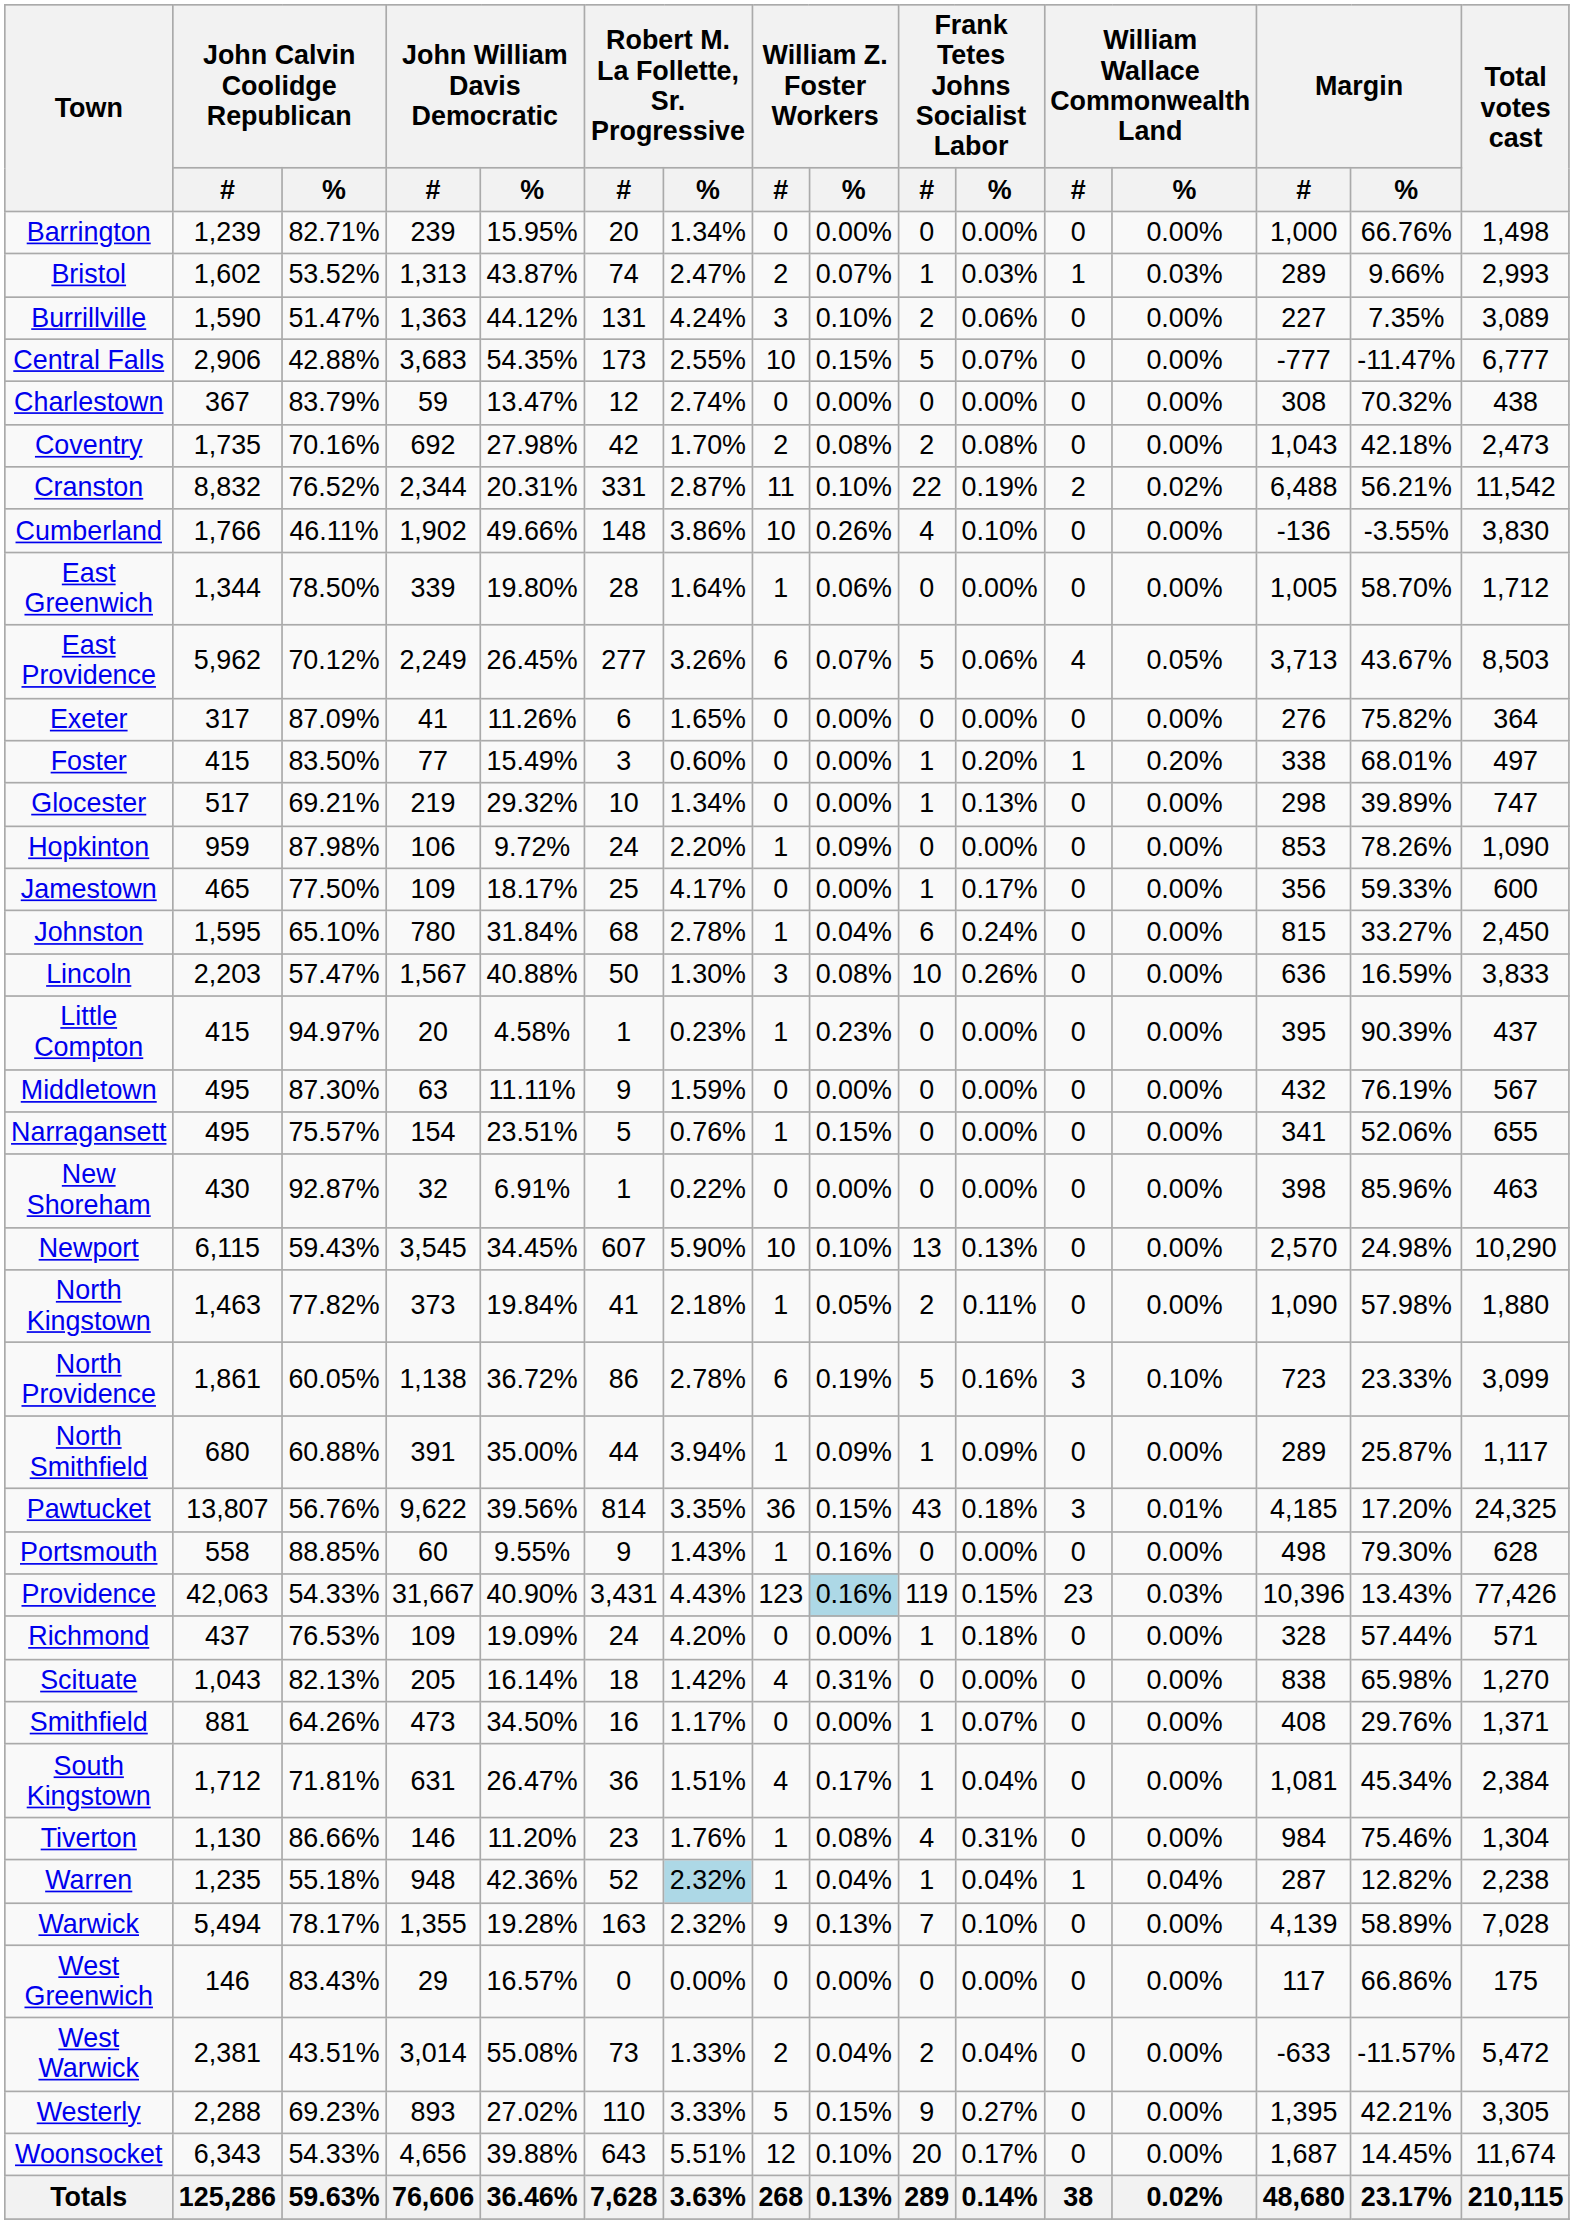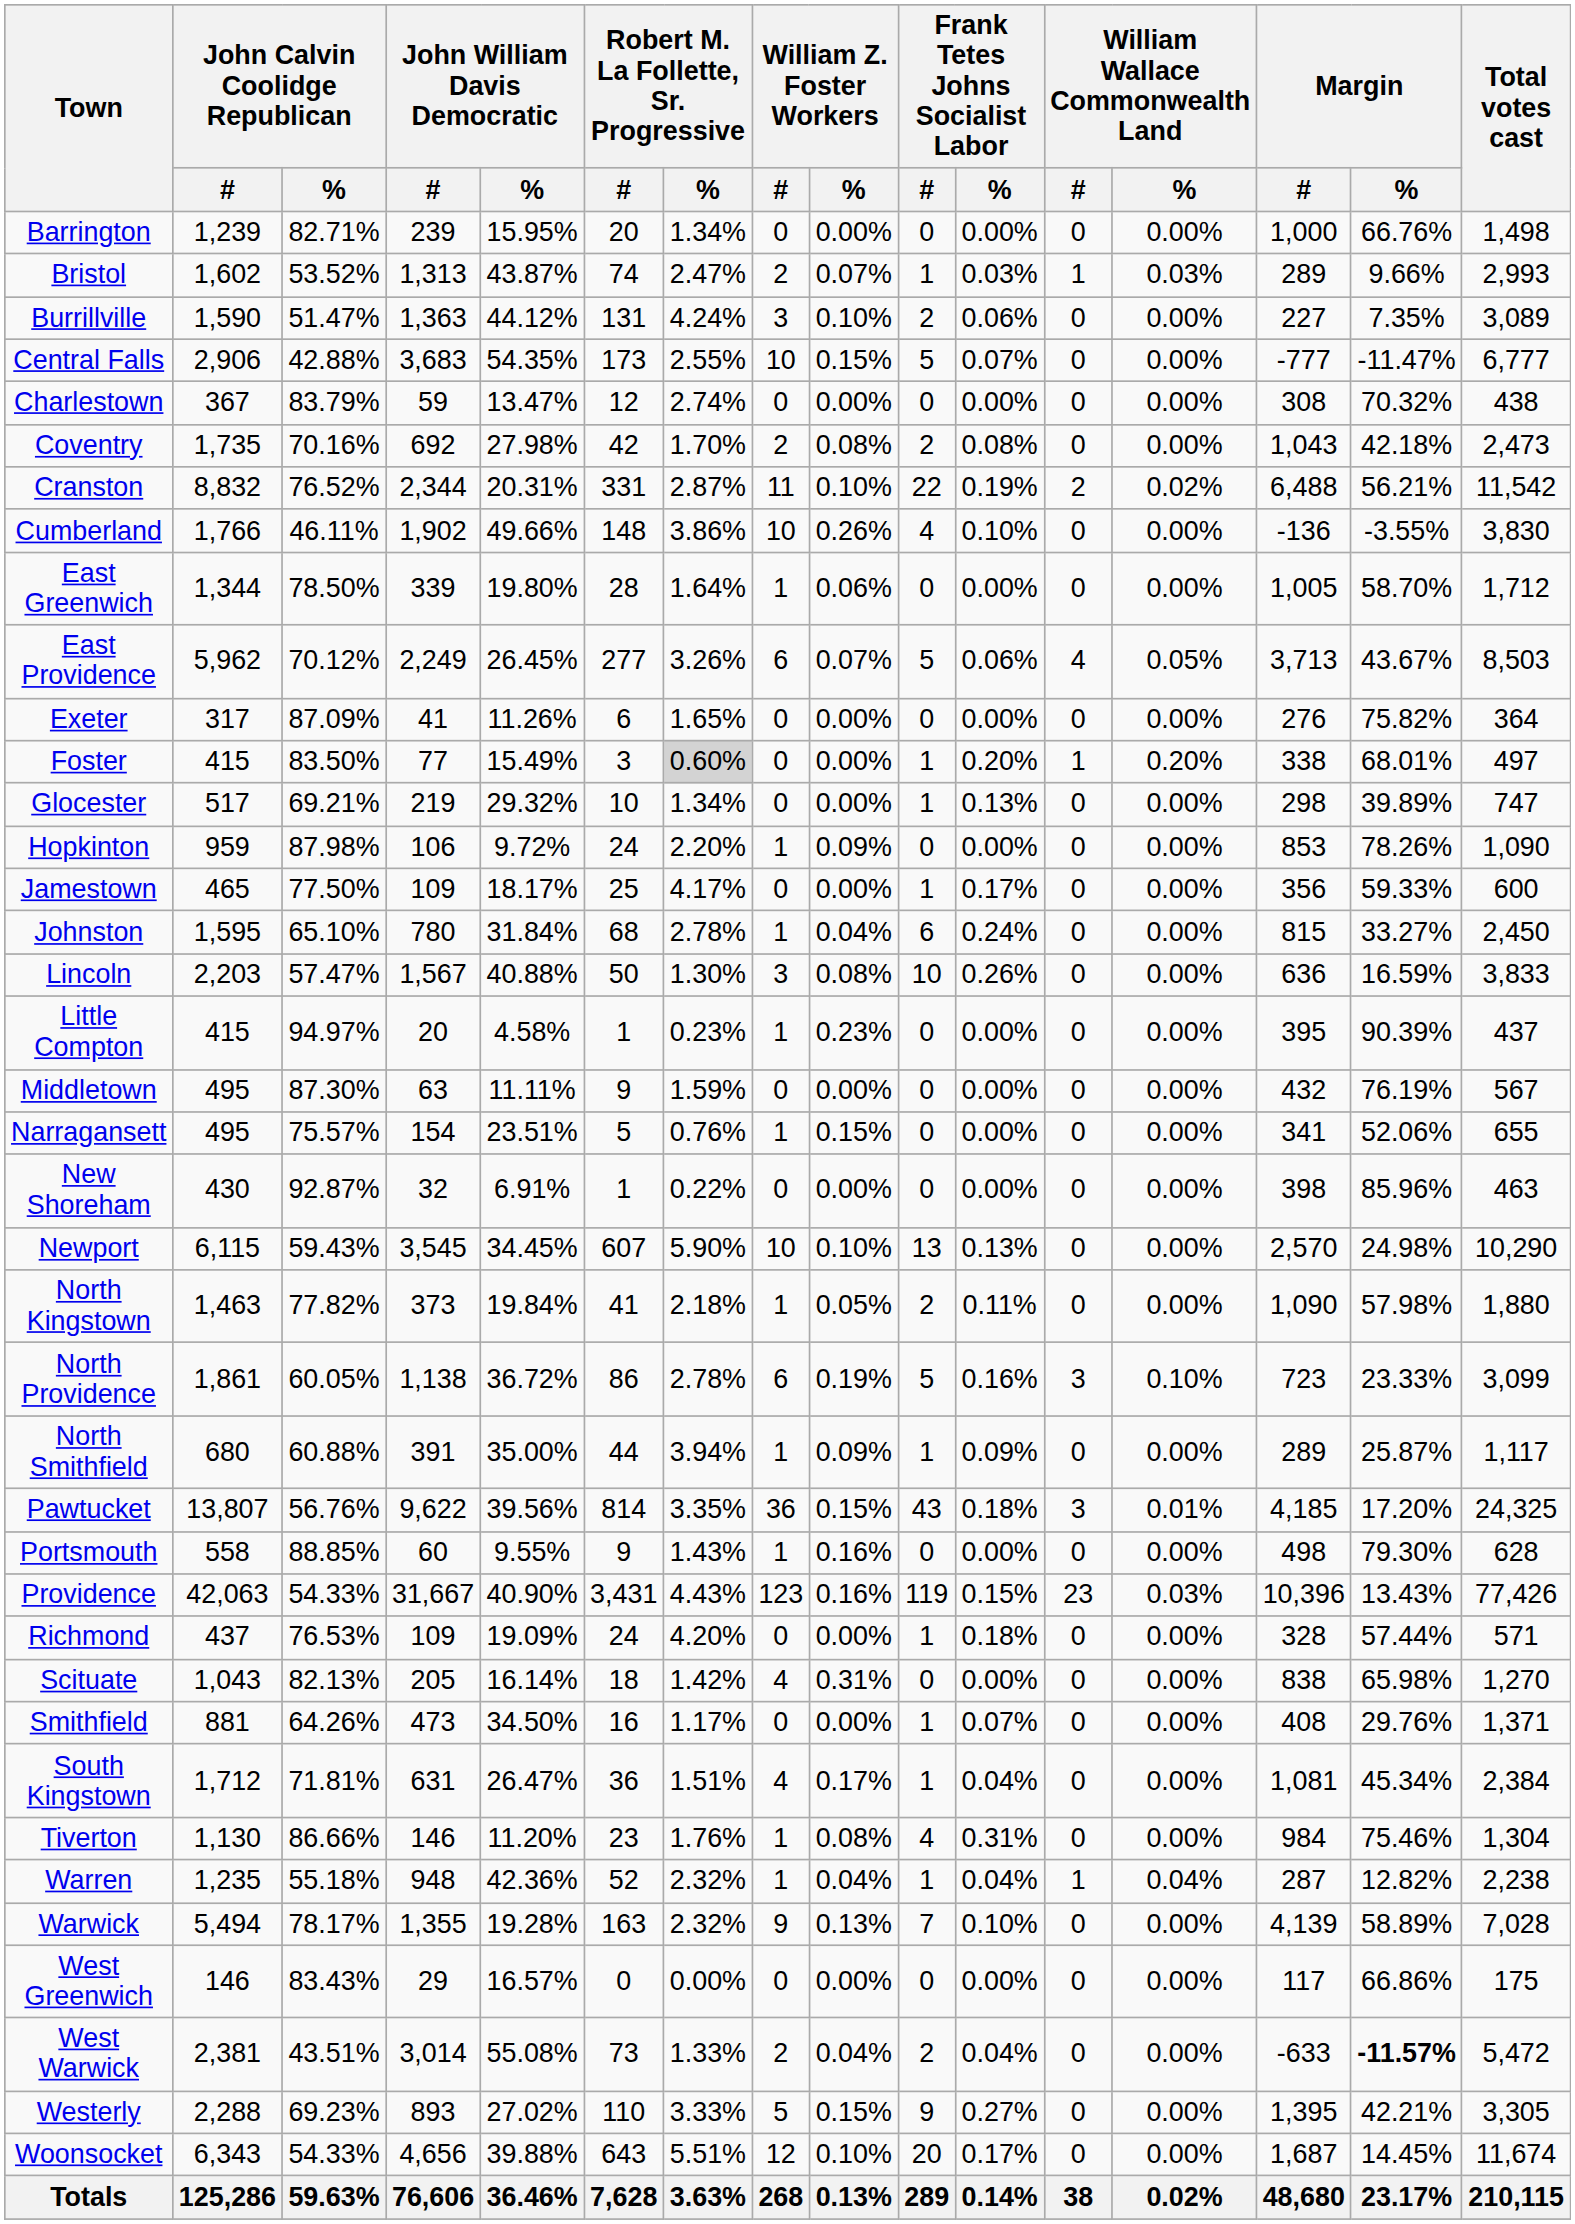(708, 761) no background -> (708, 761) lightgrey background
(854, 1594) lightblue background -> (854, 1594) no background
(708, 1880) lightblue background -> (708, 1880) no background
(1406, 2053) normal -> (1407, 2053) bold
